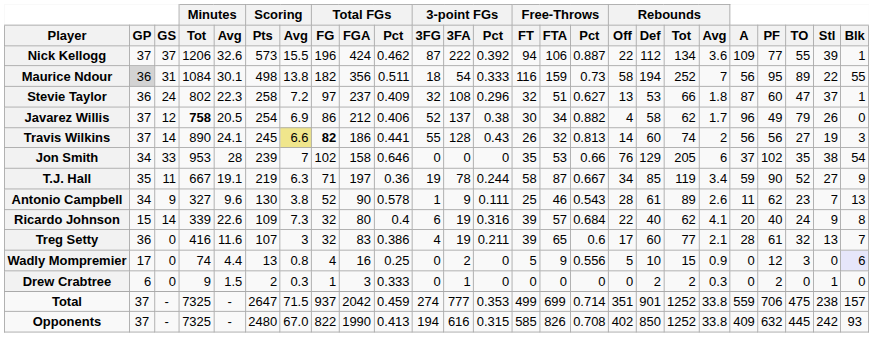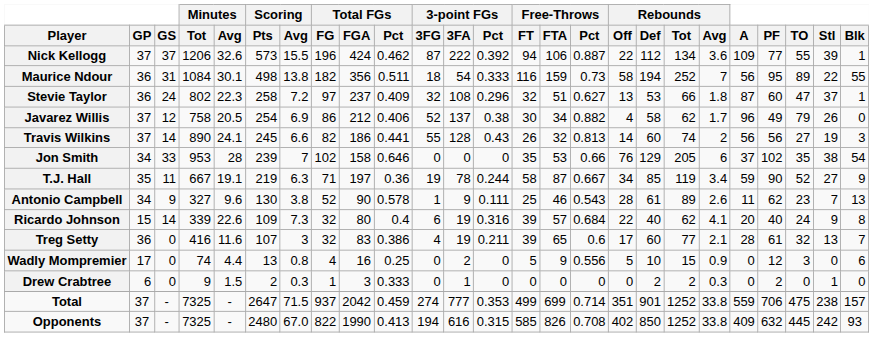(144, 77) lightgrey background -> (144, 77) no background
(200, 117) bold -> (200, 117) normal
(299, 138) khaki background -> (299, 138) no background
(329, 138) bold -> (329, 138) normal
(862, 261) lavender background -> (862, 261) no background
